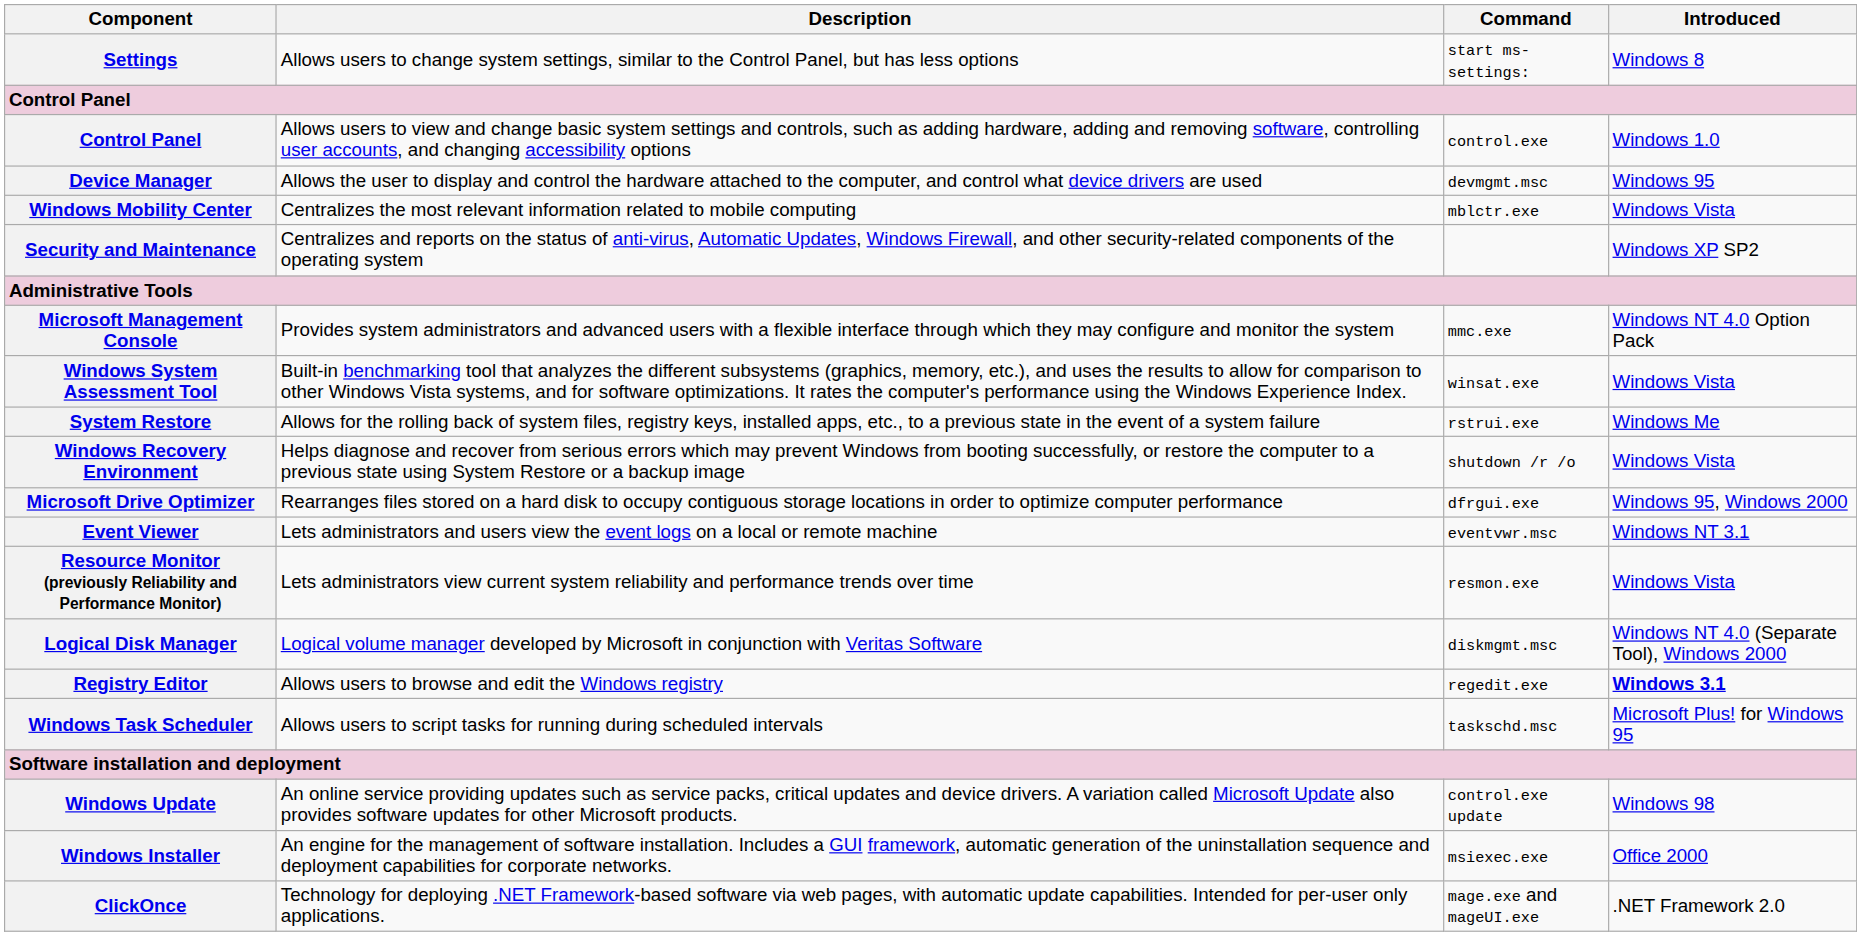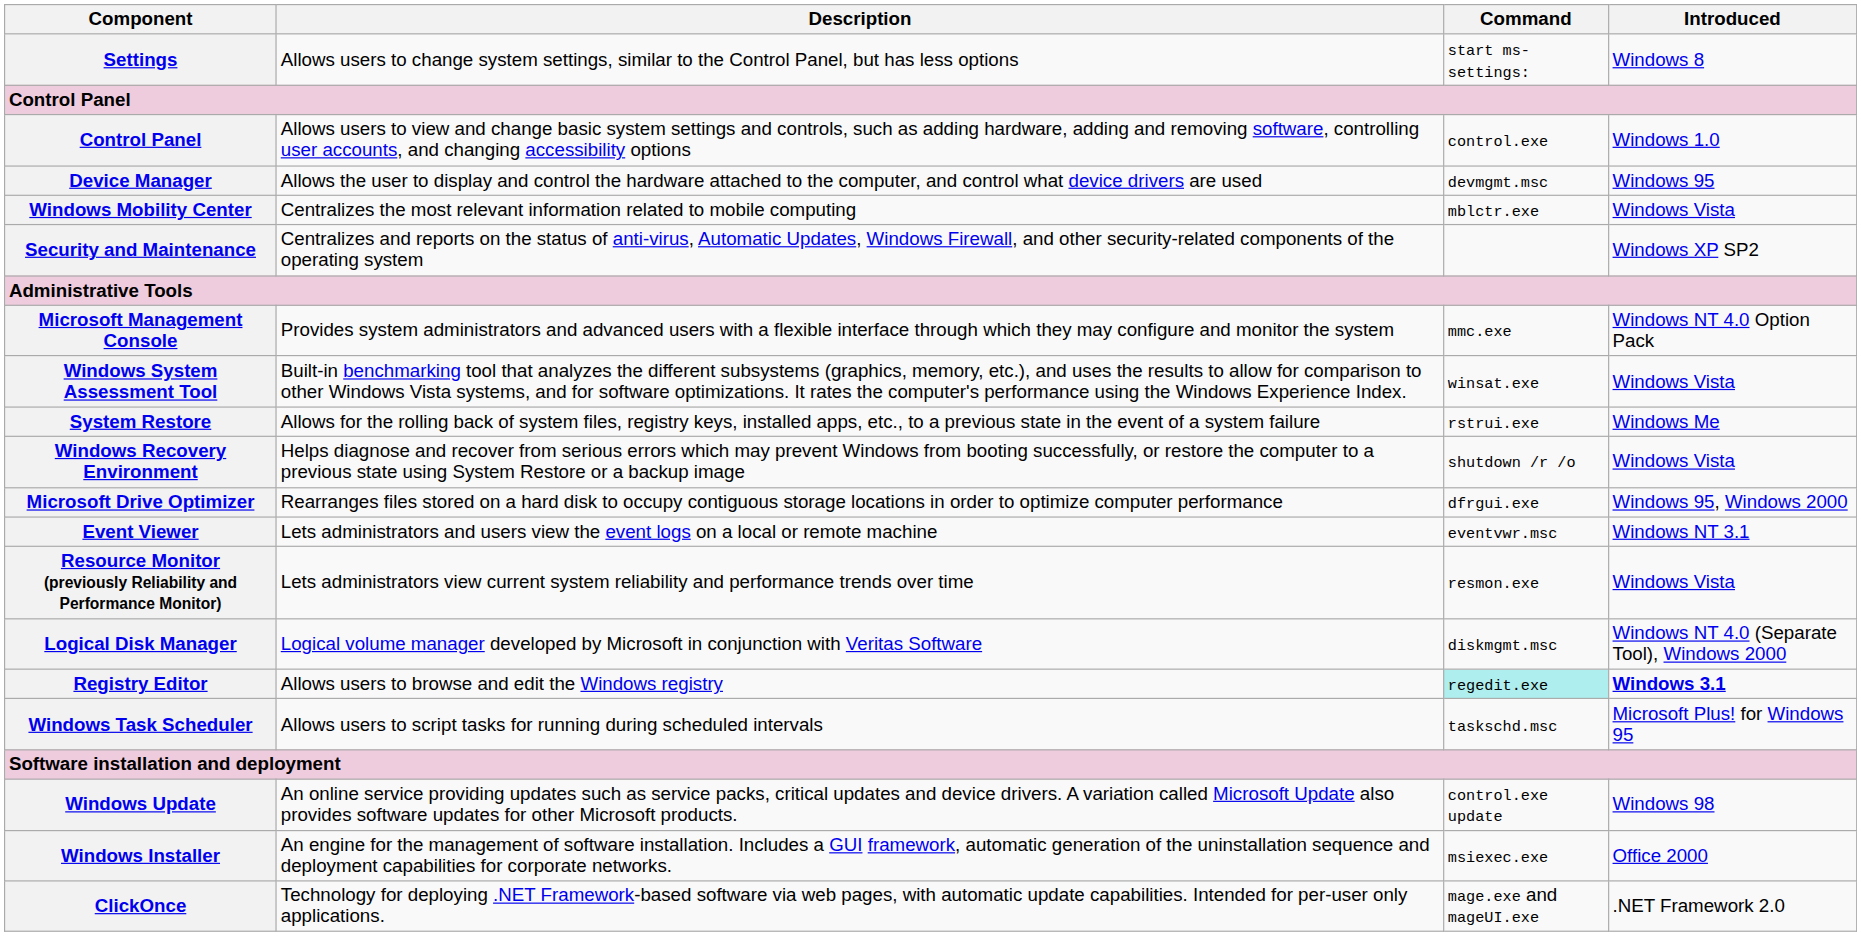(1498, 686) no background -> (1498, 686) paleturquoise background
